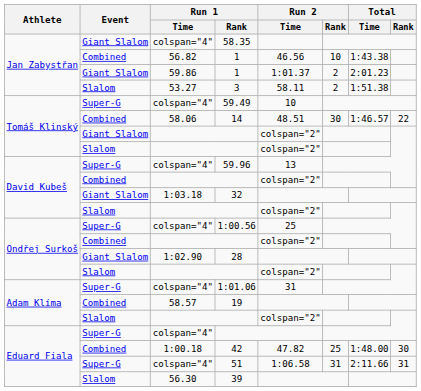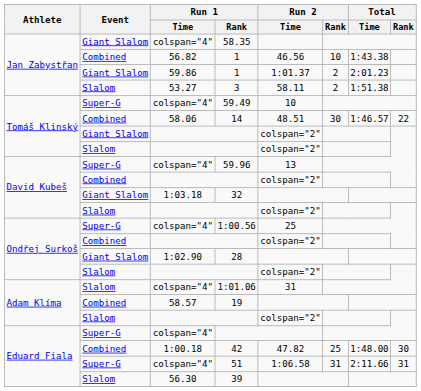(102, 287) Super-G -> (99, 287) Slalom
